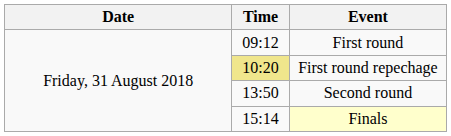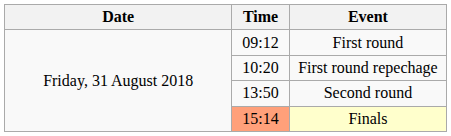(261, 67) khaki background -> (261, 67) no background
(261, 118) no background -> (261, 118) lightsalmon background
